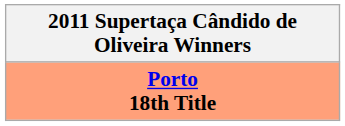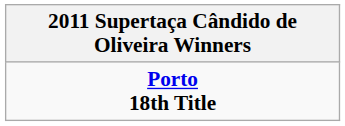(173, 91) lightsalmon background -> (173, 91) no background
